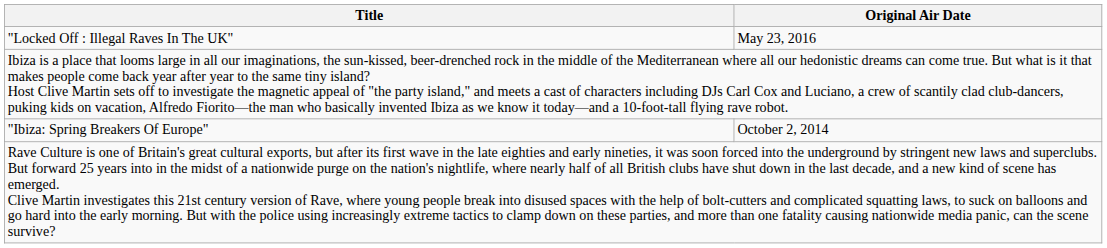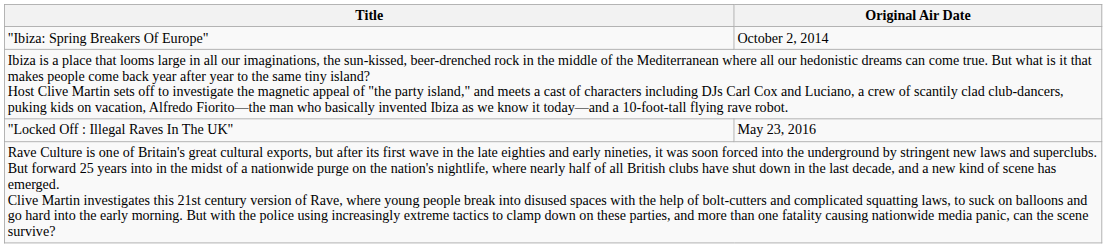rows swapped: (108, 130) <-> (121, 37)
